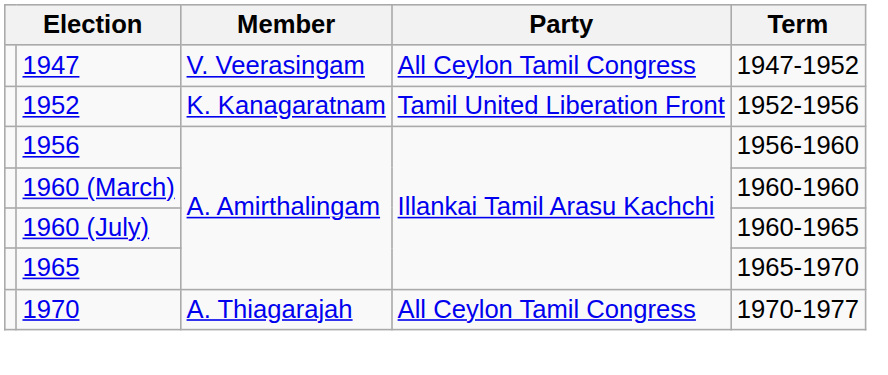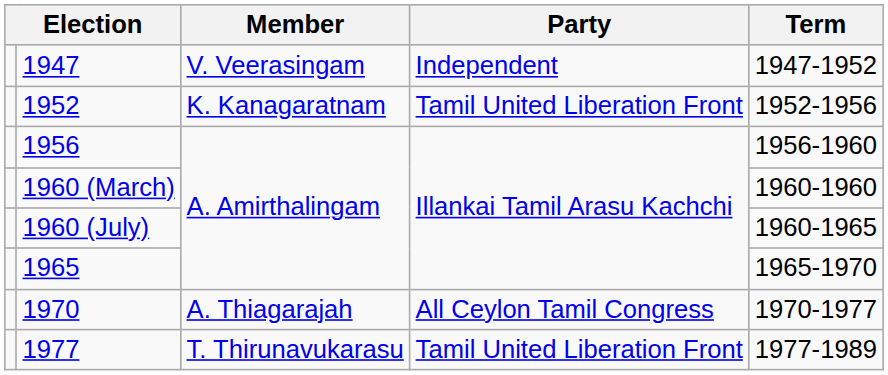(547, 65) All Ceylon Tamil Congress -> (487, 65) Independent
+ row: (51, 349)
